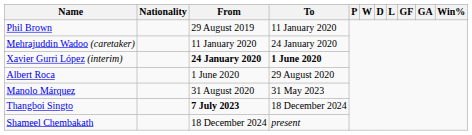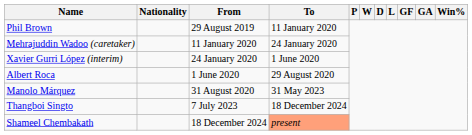(226, 59) bold -> (224, 59) normal
(296, 59) bold -> (295, 59) normal
(215, 106) bold -> (214, 106) normal
(286, 122) no background -> (286, 122) lightsalmon background
